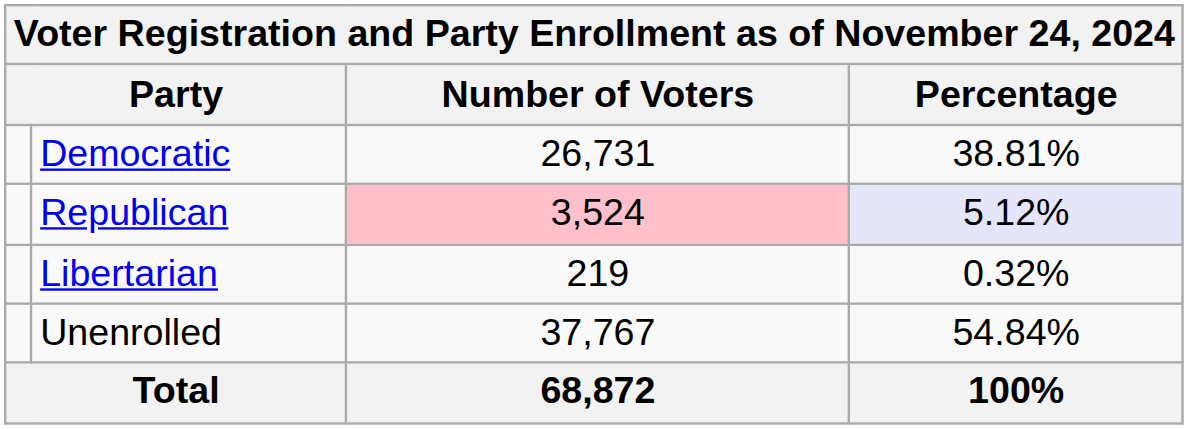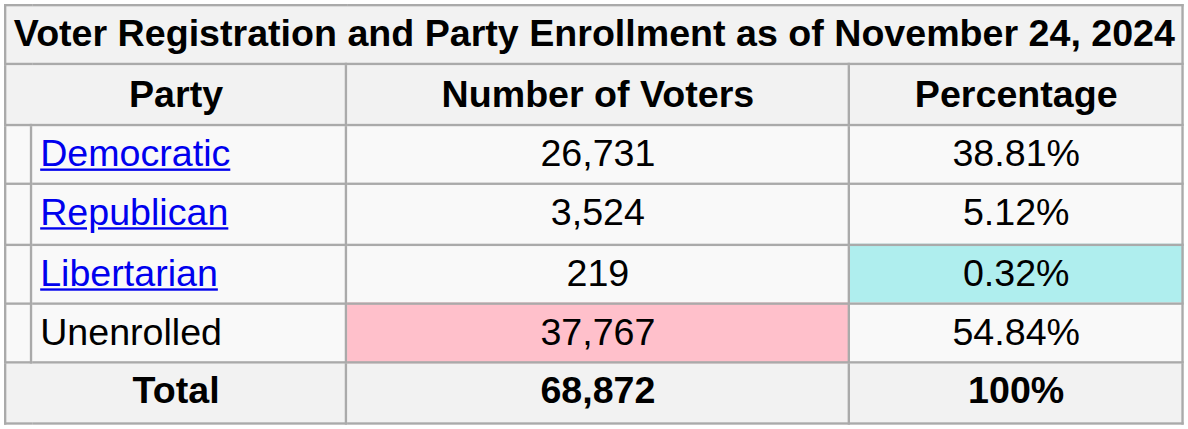(598, 213) pink background -> (598, 213) no background
(1016, 213) lavender background -> (1016, 213) no background
(1016, 272) no background -> (1016, 272) paleturquoise background
(598, 332) no background -> (598, 332) pink background
